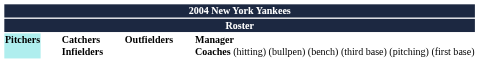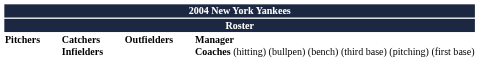(23, 40) paleturquoise background -> (23, 40) no background
